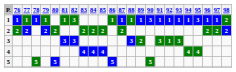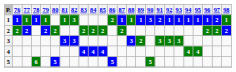(112, 20) 1 -> (112, 20) 2
(160, 20) 1 -> (160, 20) 2
(198, 20) 3 -> (198, 20) 1
(217, 20) 1 -> (217, 20) 2
(226, 20) 2 -> (226, 20) 1
(169, 40) 1 -> (169, 40) 3
(36, 61) 5 -> (36, 61) 6
